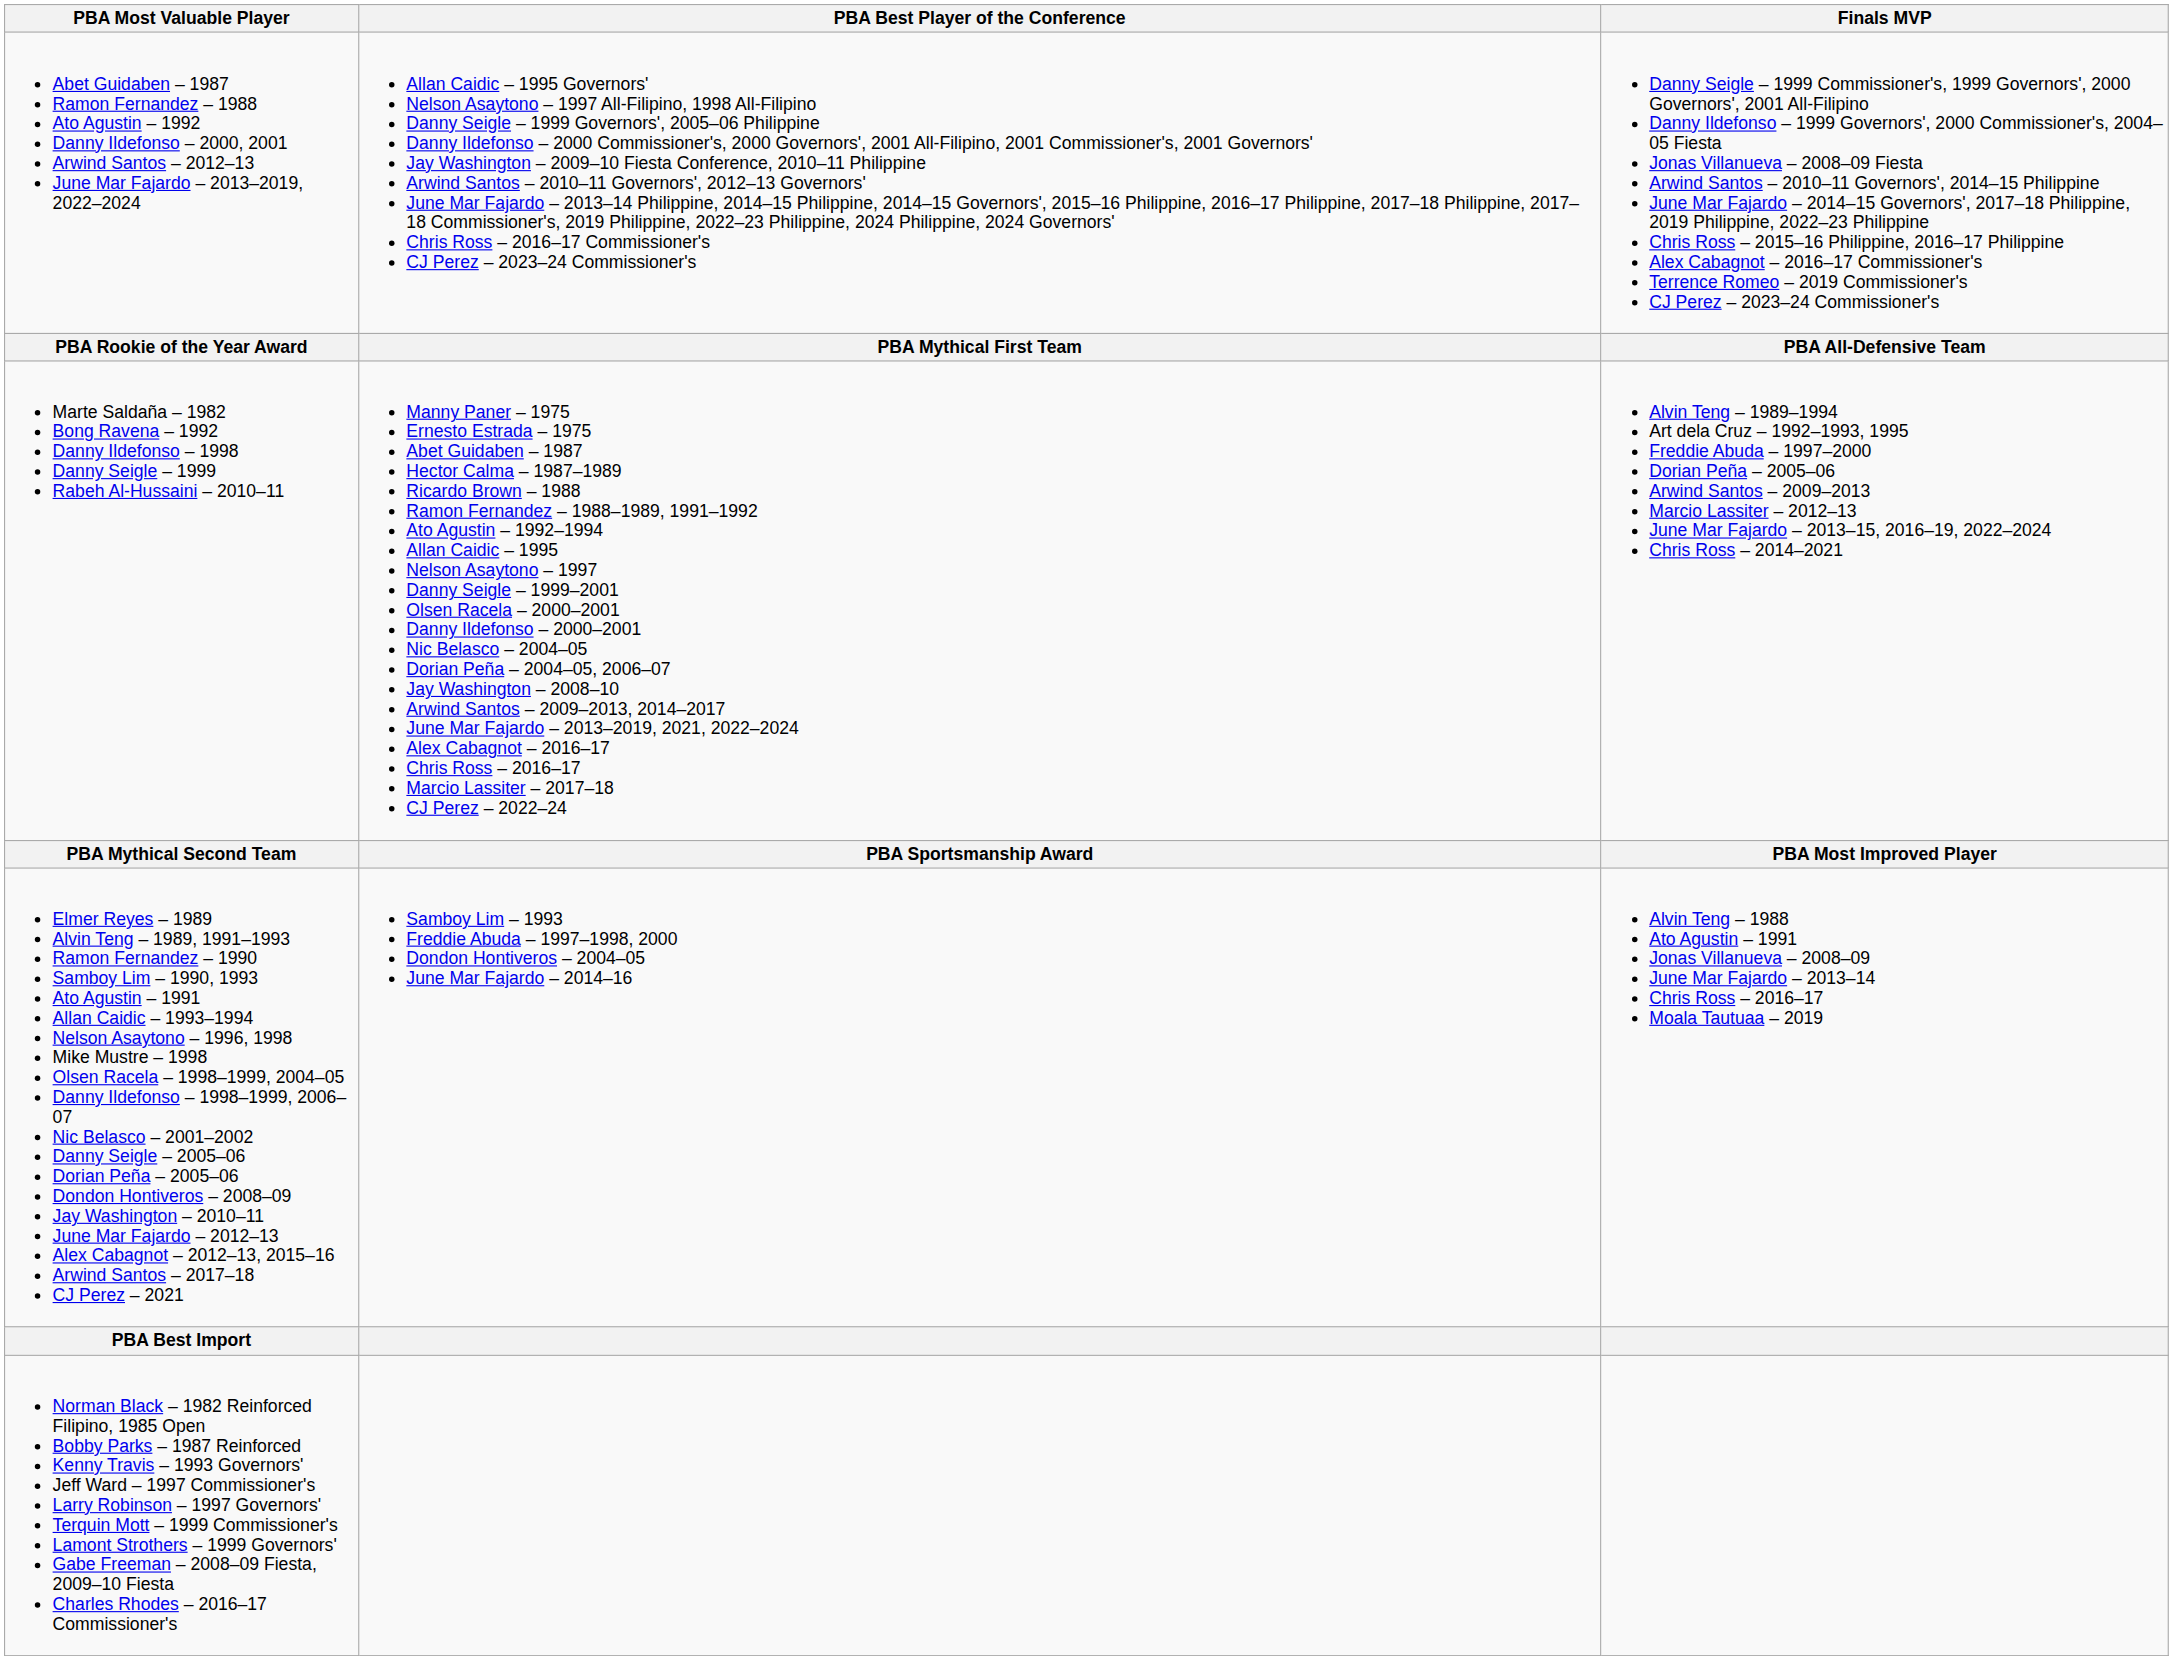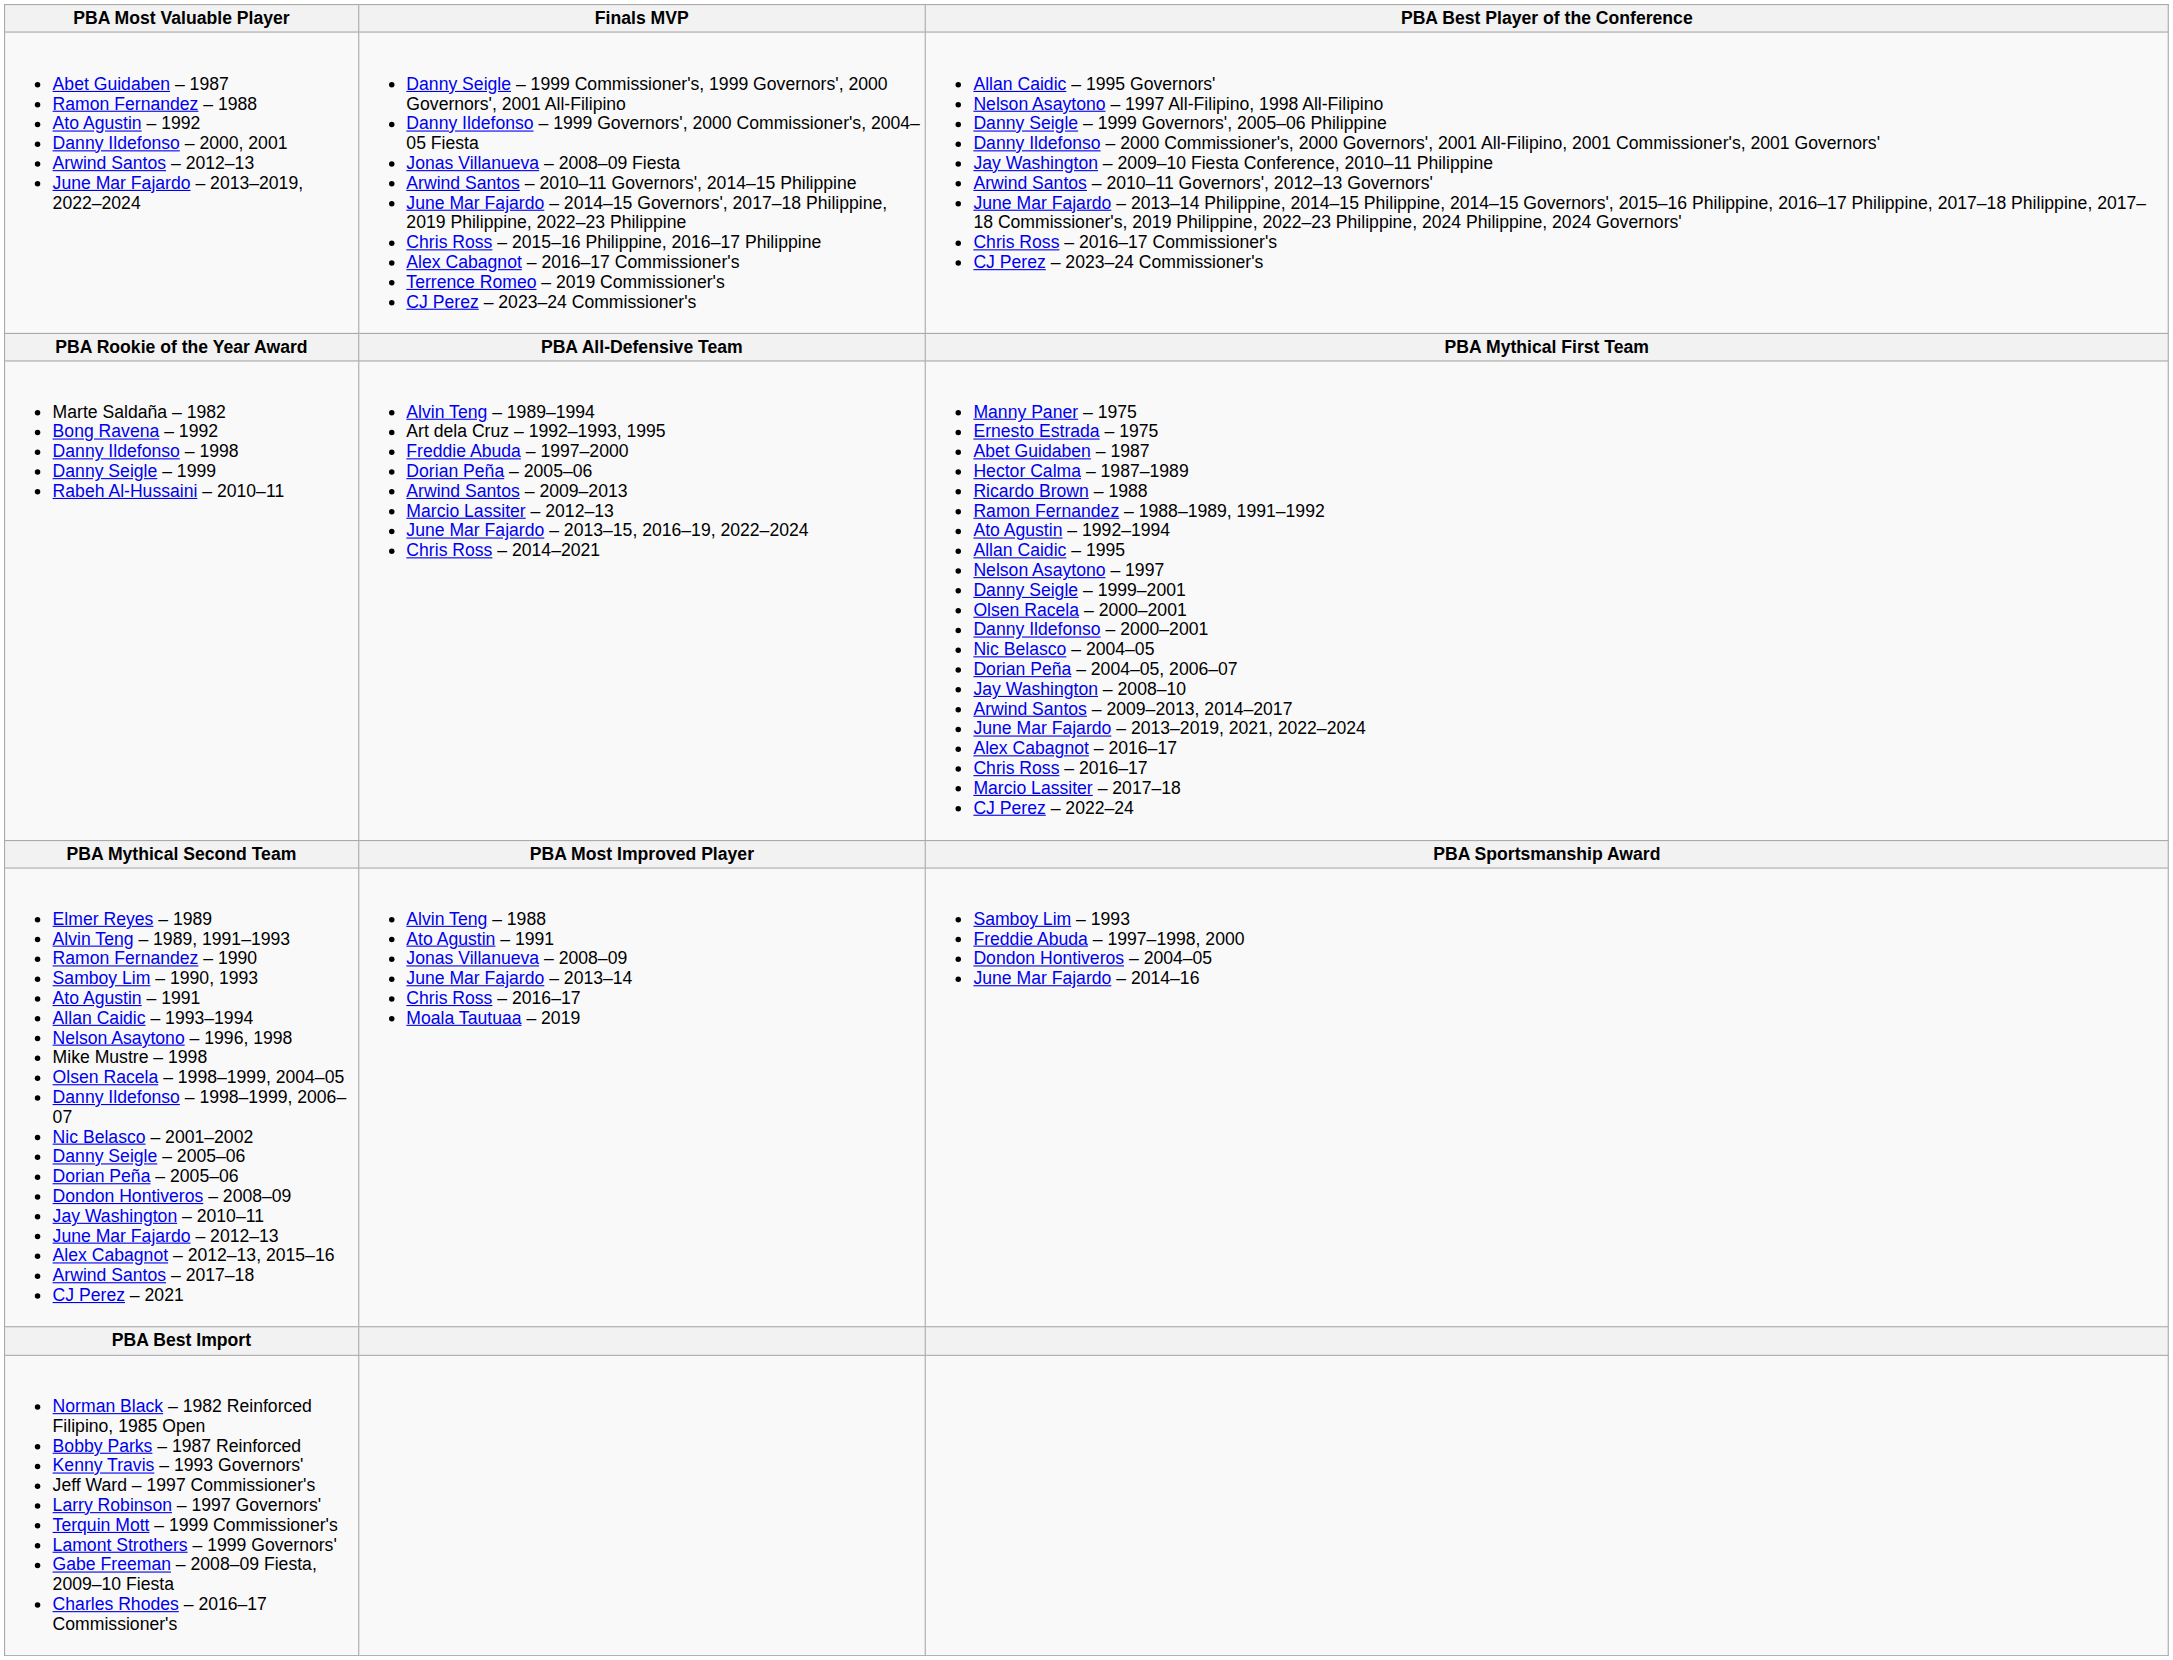columns swapped: (1885, 18) <-> (980, 18)
